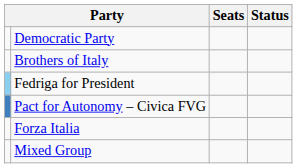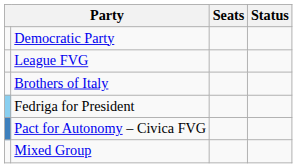+ row: (51, 60)
- row: (47, 128)
